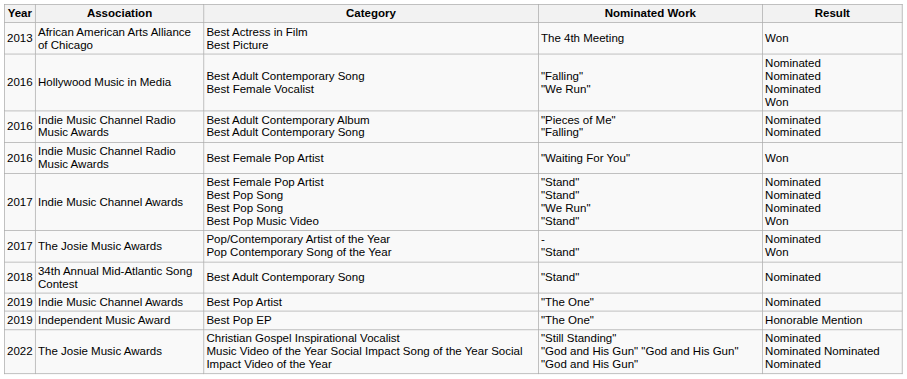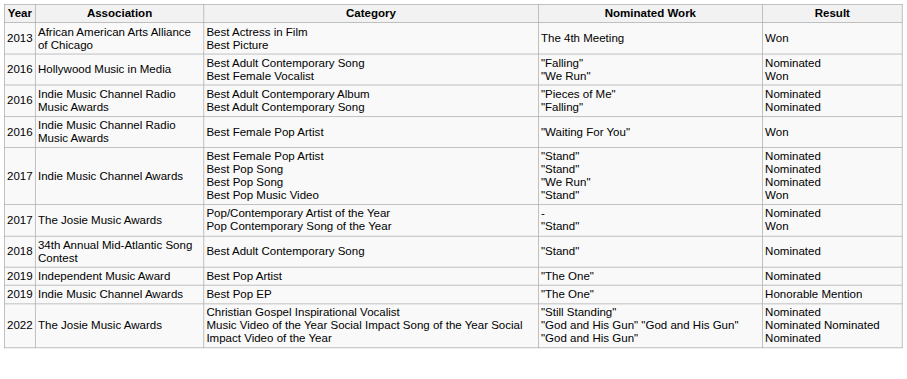(793, 82) Nominated Nominated Nominated Won -> (793, 69) Nominated Won
(111, 302) Indie Music Channel Awards -> (104, 276) Independent Music Award
(104, 320) Independent Music Award -> (111, 294) Indie Music Channel Awards
